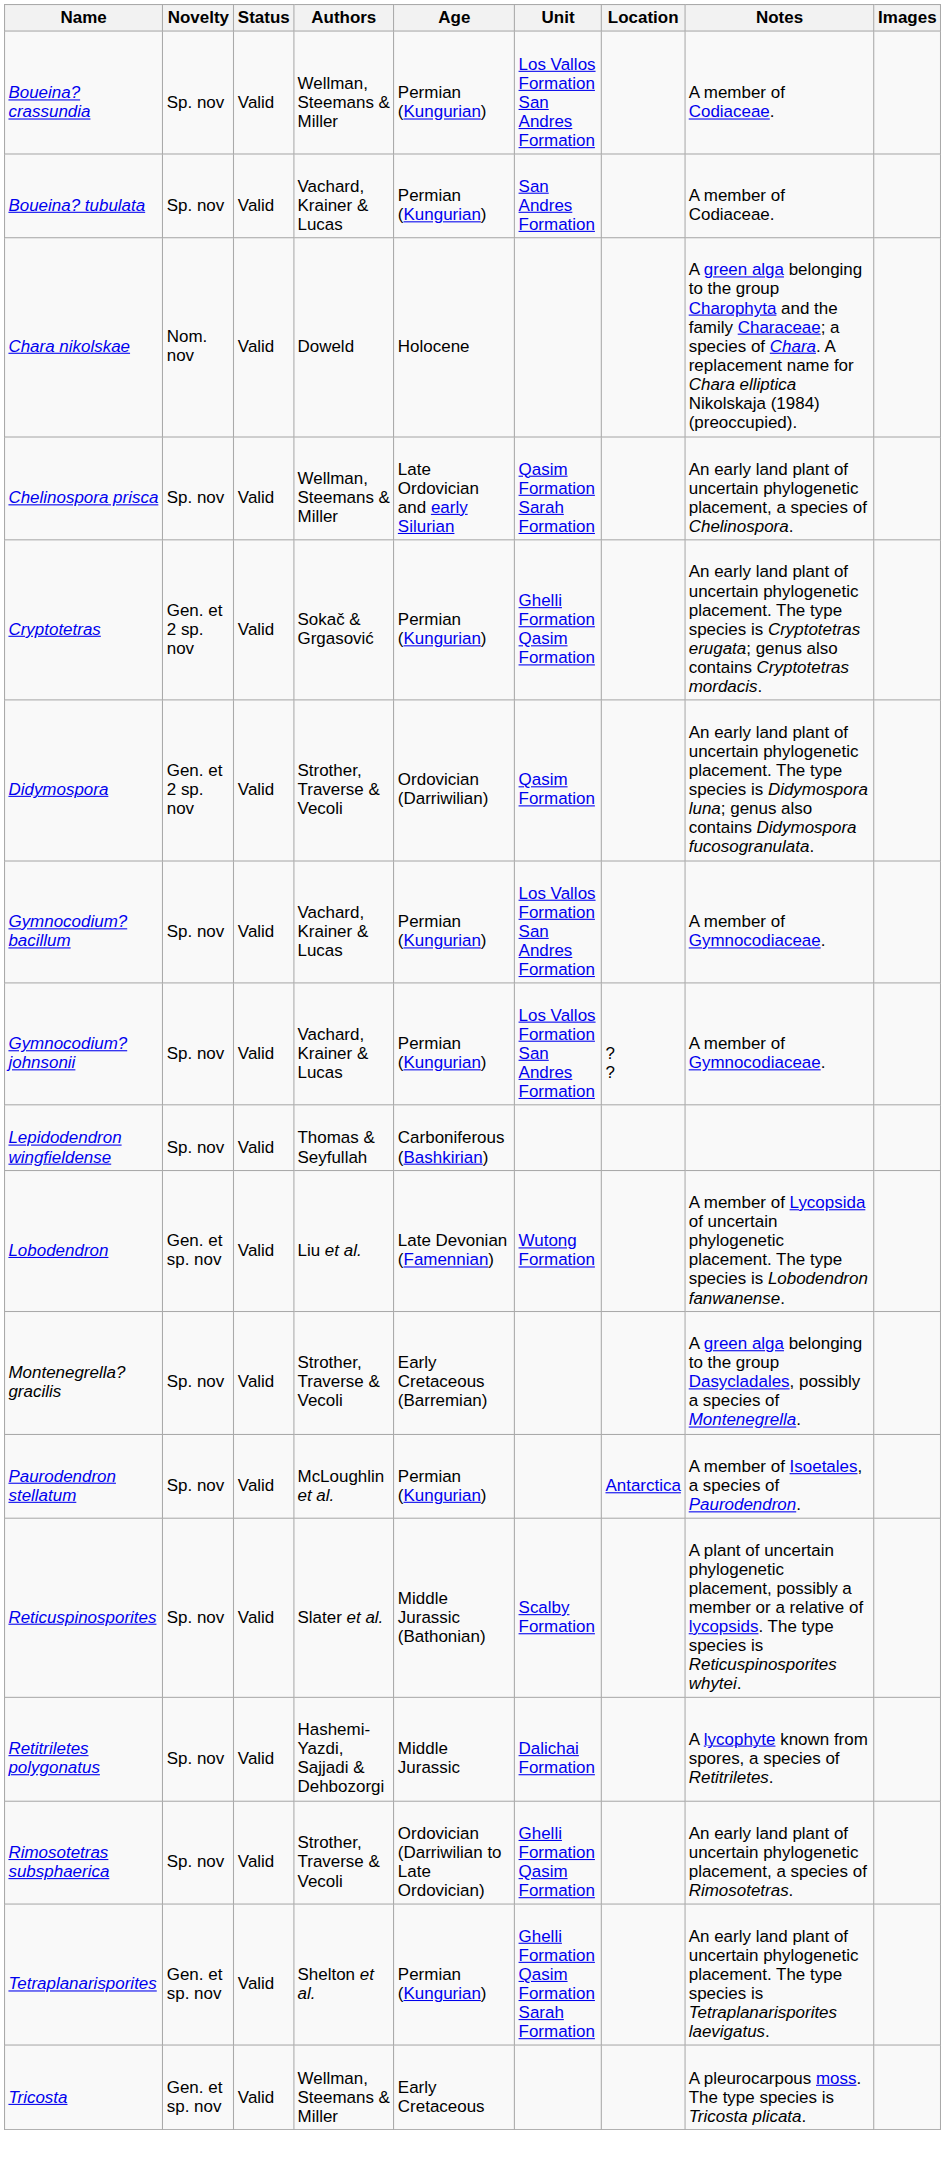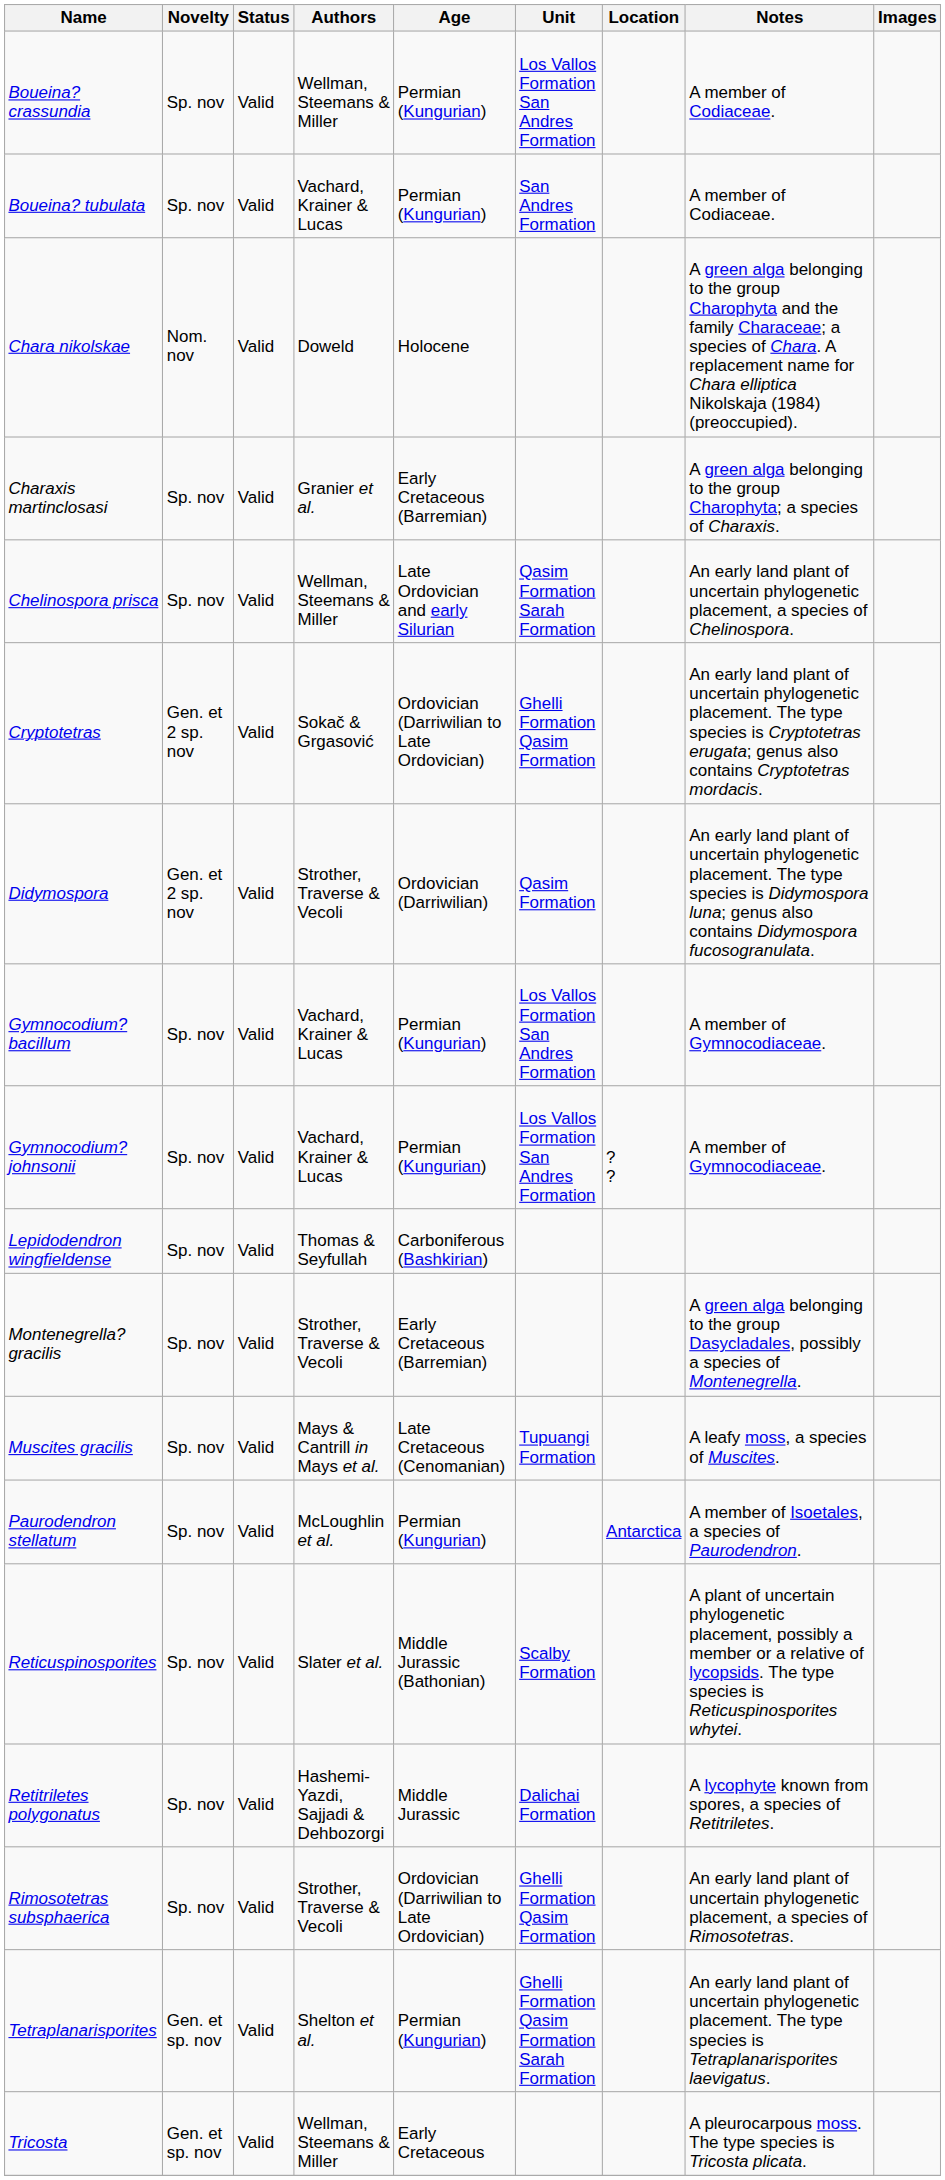+ row: (58, 497)
(442, 629) Permian (Kungurian) -> (450, 732) Ordovician (Darriwilian to Late Ordovician)
- row: (58, 1250)
+ row: (71, 1447)
